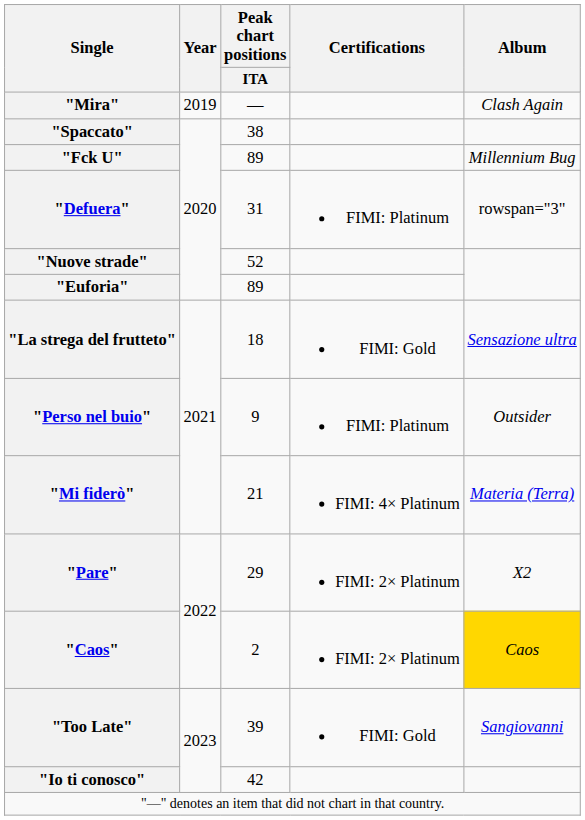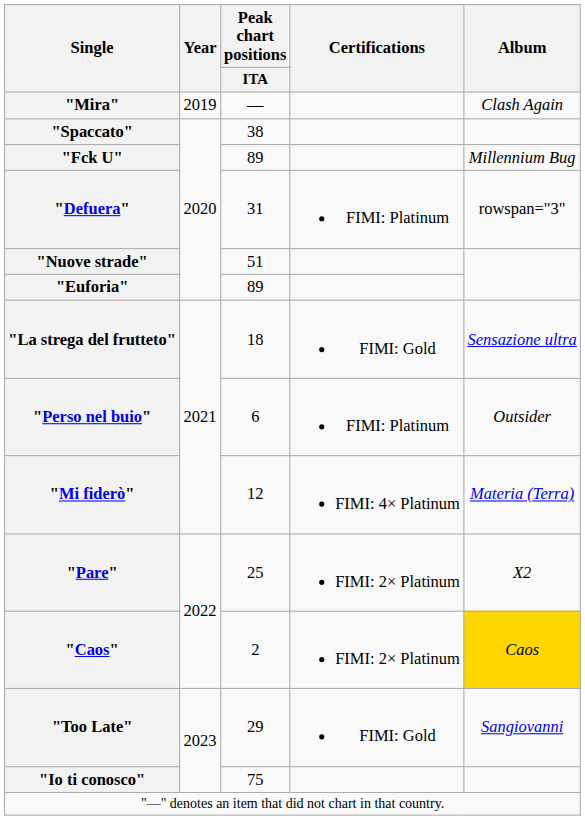(255, 261) 52 -> (255, 261) 51
(255, 416) 9 -> (255, 416) 6
(255, 494) 21 -> (255, 494) 12
(255, 572) 29 -> (255, 572) 25
(255, 727) 39 -> (255, 727) 29
(255, 779) 42 -> (255, 779) 75
